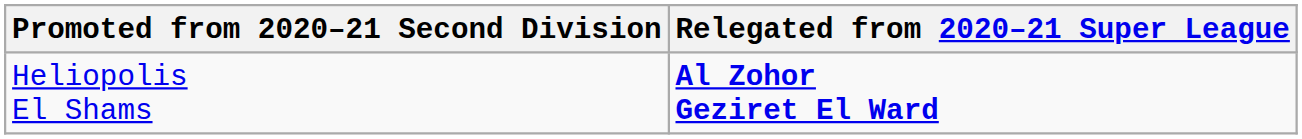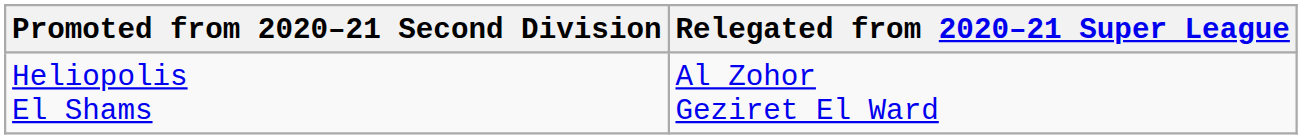(807, 94) bold -> (807, 94) normal
